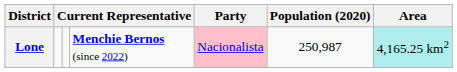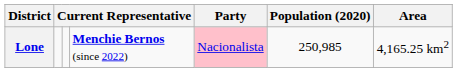(320, 47) 250,987 -> (320, 47) 250,985
(413, 47) paleturquoise background -> (413, 47) no background
